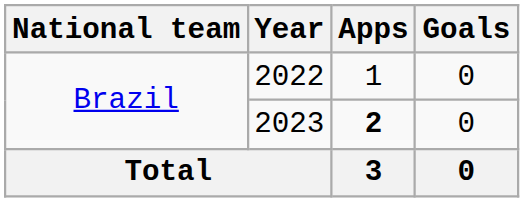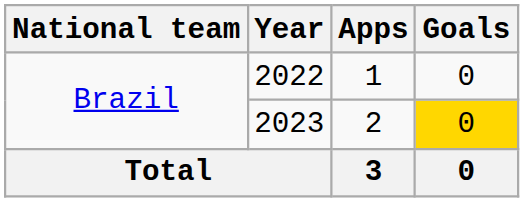(373, 124) bold -> (373, 124) normal
(466, 124) no background -> (466, 124) gold background
